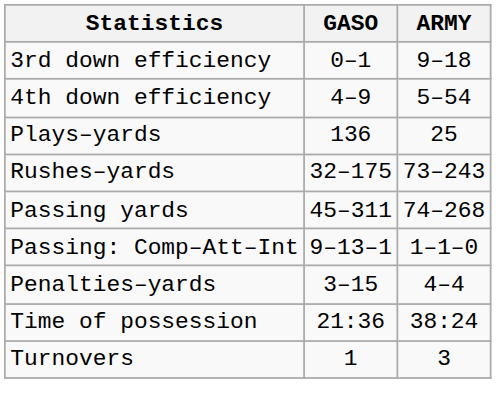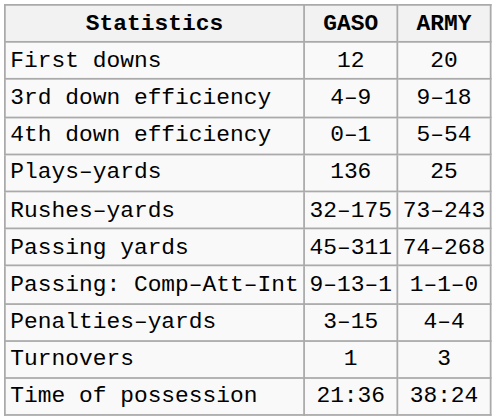+ row: (86, 61)
(351, 61) 0–1 -> (351, 98) 4–9
(351, 98) 4–9 -> (351, 135) 0–1
rows swapped: (72, 359) <-> (134, 322)
